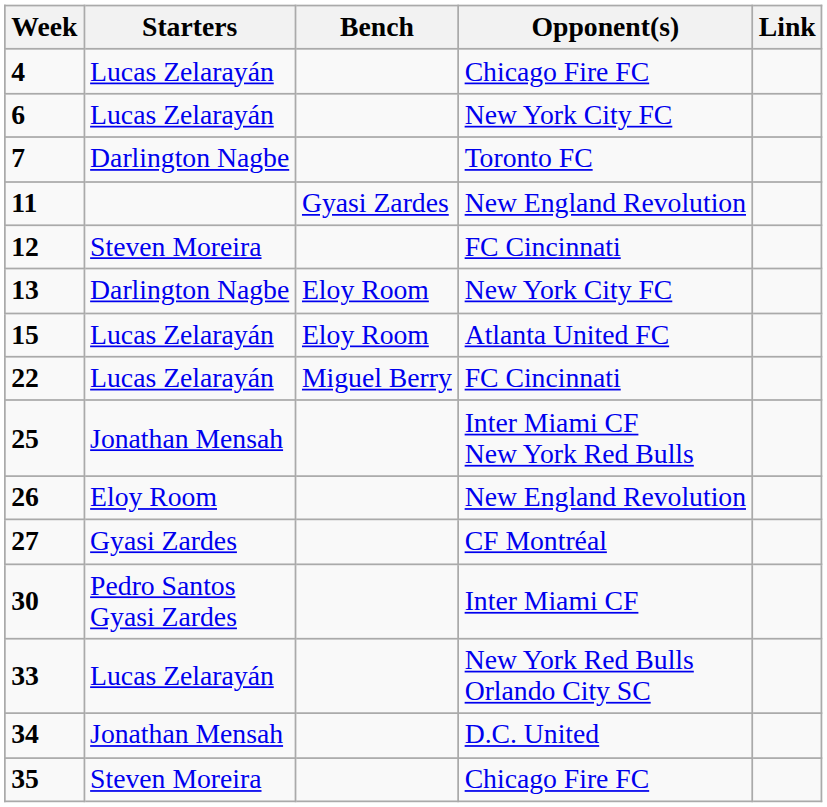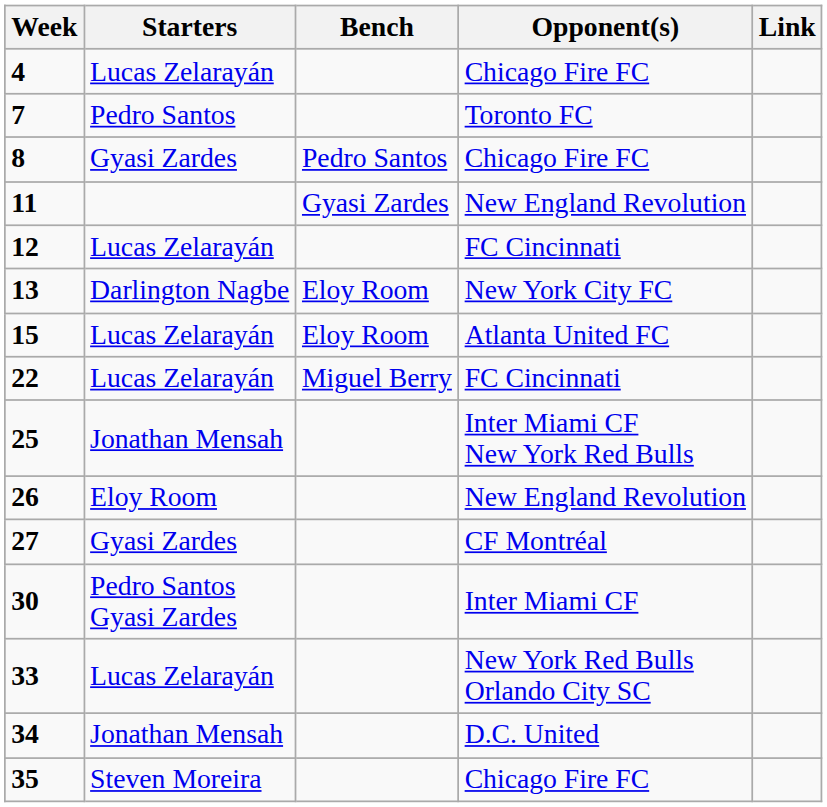- row: (18, 114)
(190, 158) Darlington Nagbe -> (163, 114) Pedro Santos
+ row: (18, 158)
(176, 246) Steven Moreira -> (182, 246) Lucas Zelarayán
